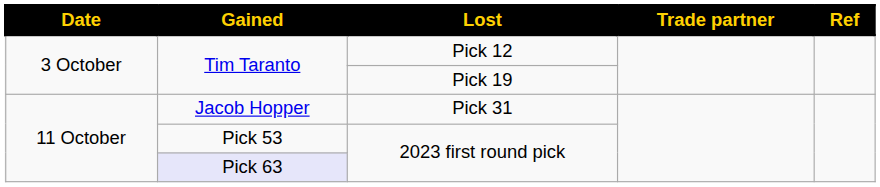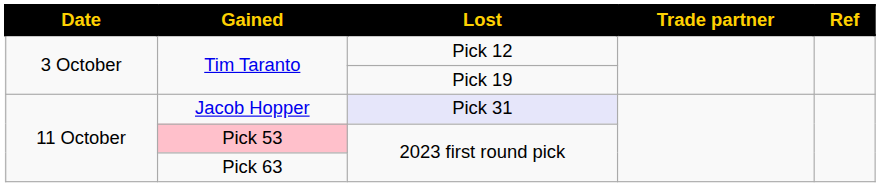(482, 108) no background -> (482, 108) lavender background
(252, 138) no background -> (252, 138) pink background
(252, 167) lavender background -> (252, 167) no background
